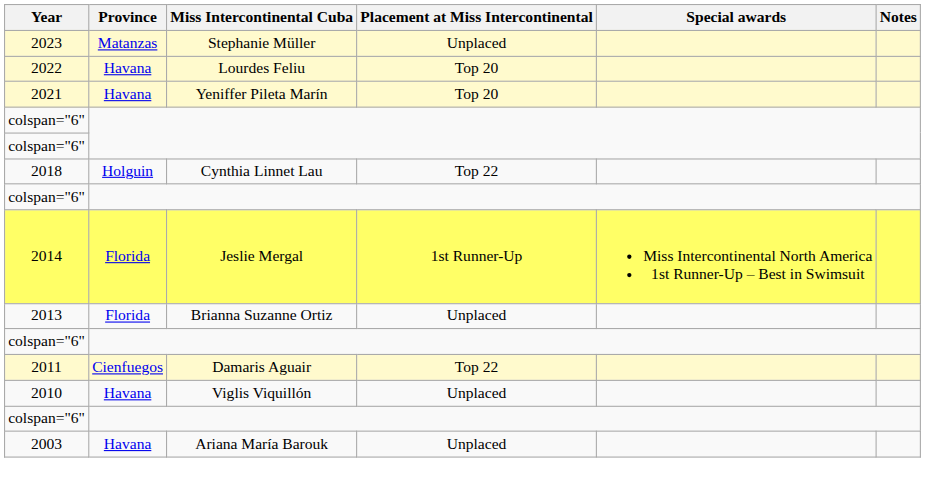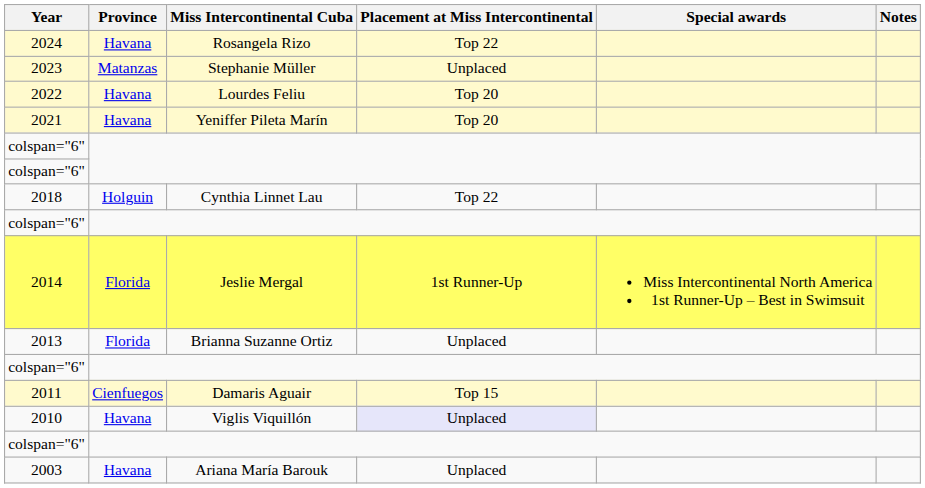+ row: (47, 43)
(477, 367) Top 22 -> (477, 393) Top 15
(477, 393) no background -> (477, 418) lavender background
